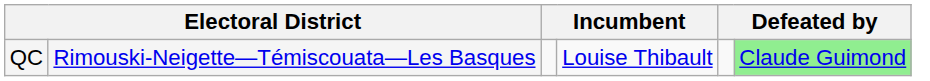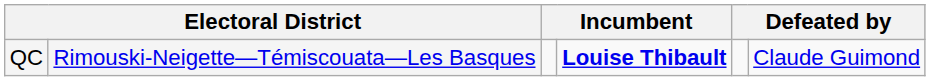(637, 57) normal -> (644, 57) bold
(823, 57) lightgreen background -> (837, 57) no background
